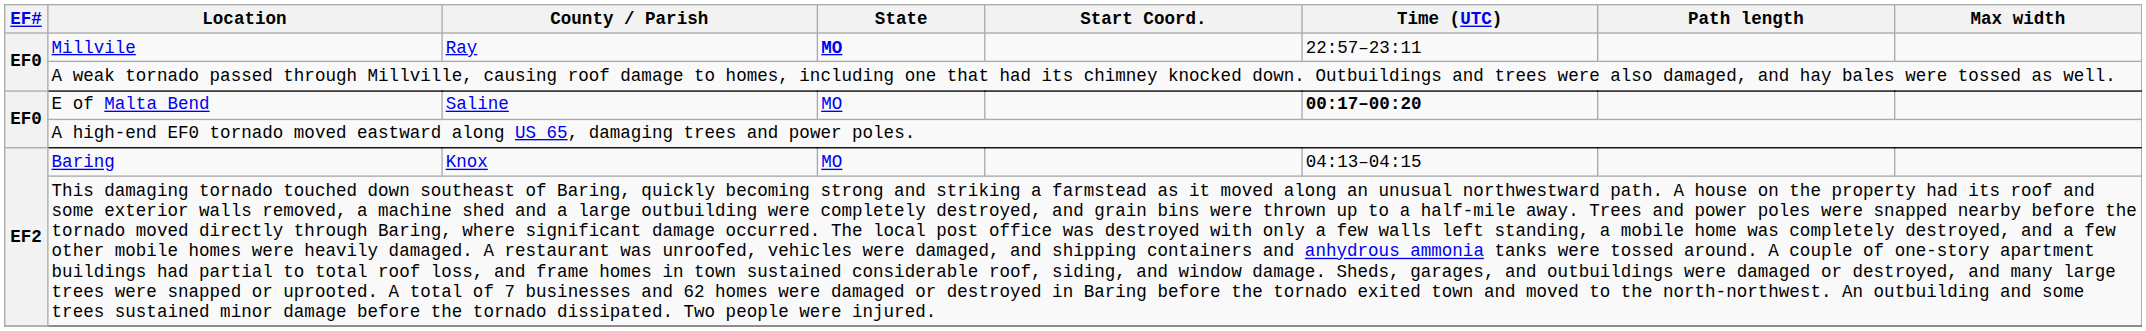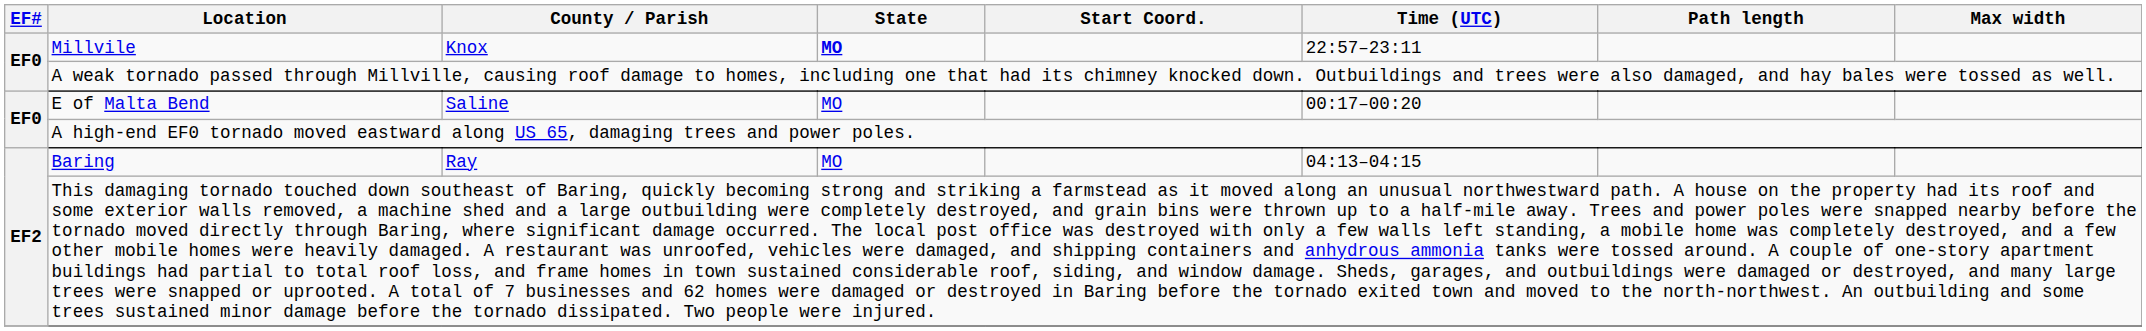(461, 48) Ray -> (467, 48) Knox
(1364, 105) bold -> (1364, 105) normal
(467, 162) Knox -> (461, 162) Ray
